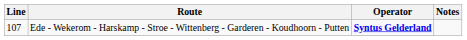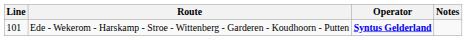(14, 27) 107 -> (14, 27) 101
